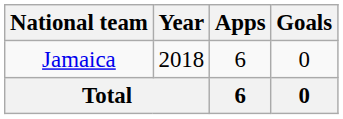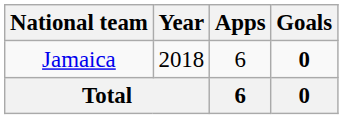(304, 58) normal -> (304, 58) bold
